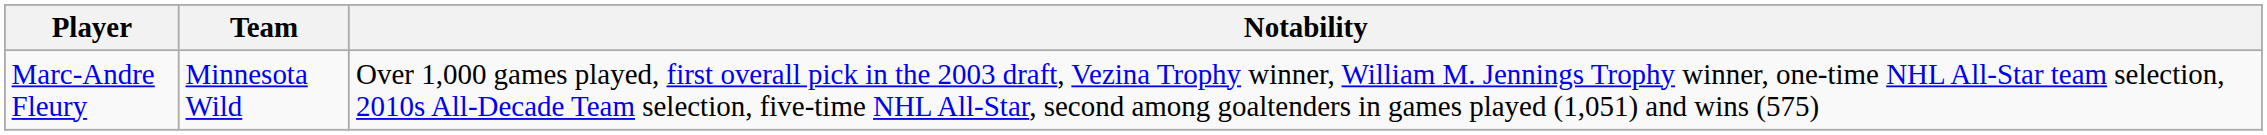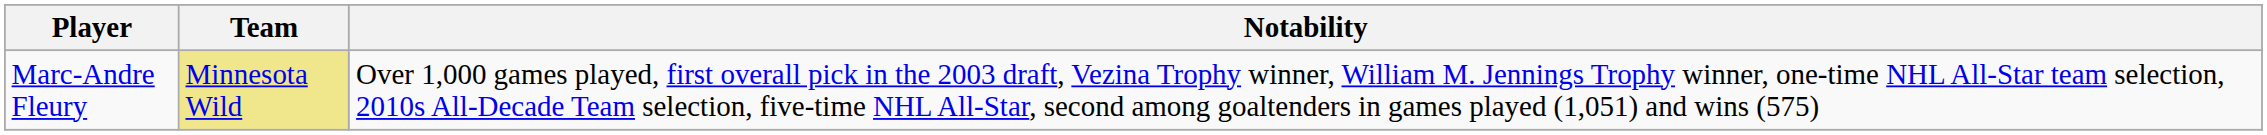(247, 89) no background -> (247, 89) khaki background
